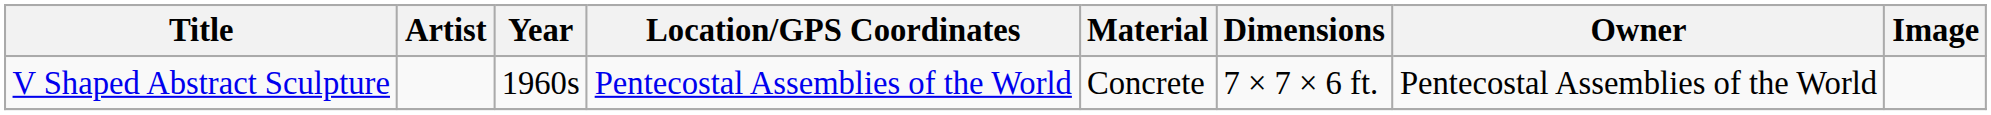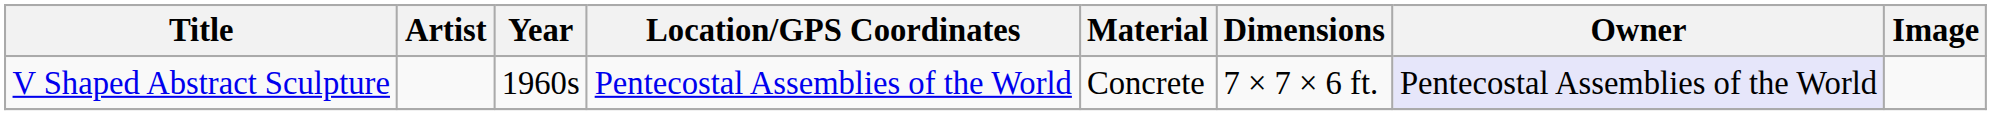(1639, 82) no background -> (1639, 82) lavender background
